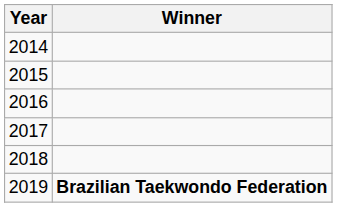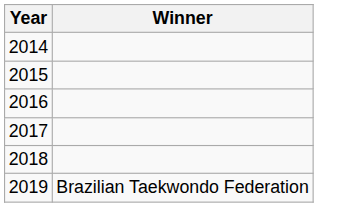(192, 187) bold -> (183, 187) normal
